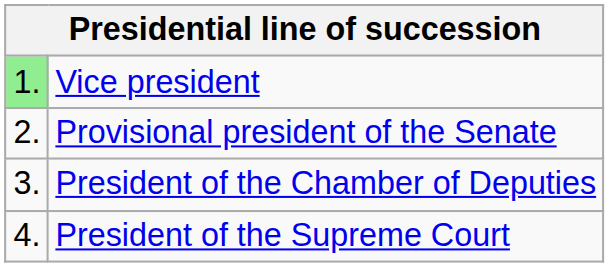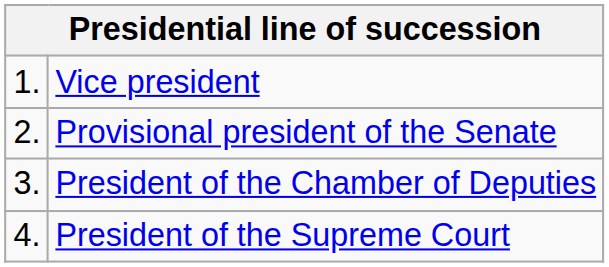(27, 81) lightgreen background -> (27, 81) no background
